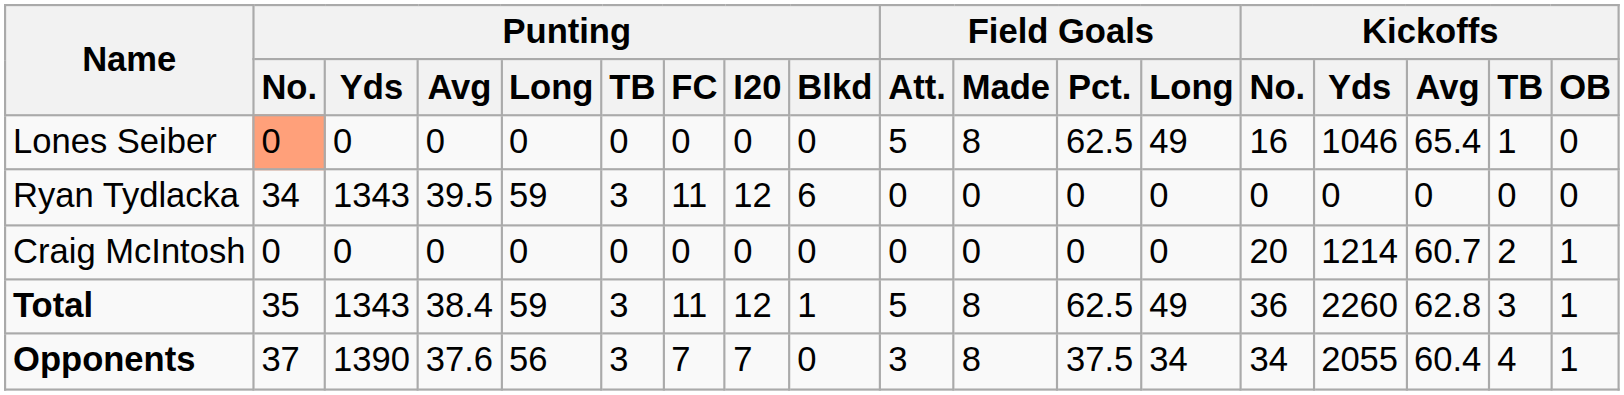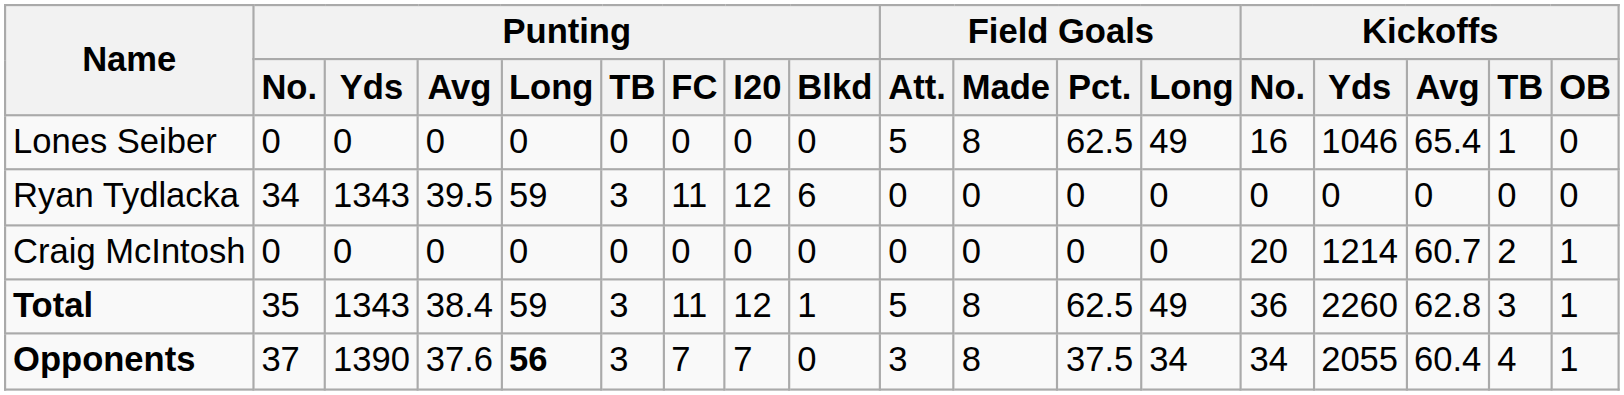(271, 141) lightsalmon background -> (271, 141) no background
(528, 360) normal -> (528, 360) bold
